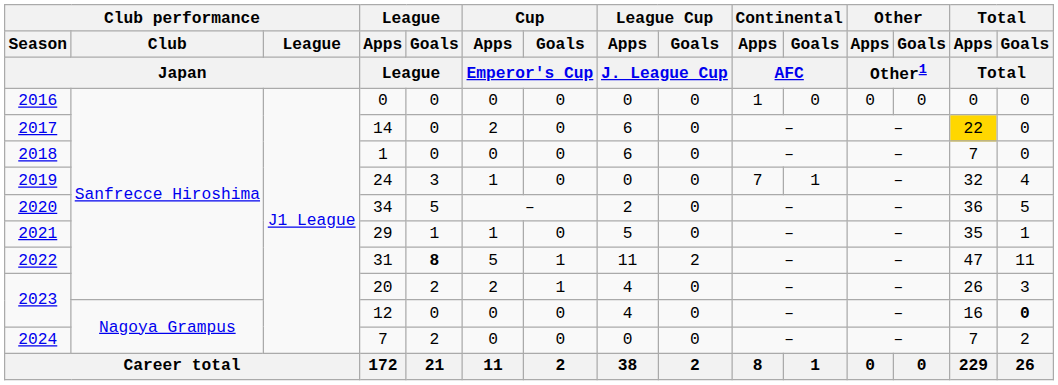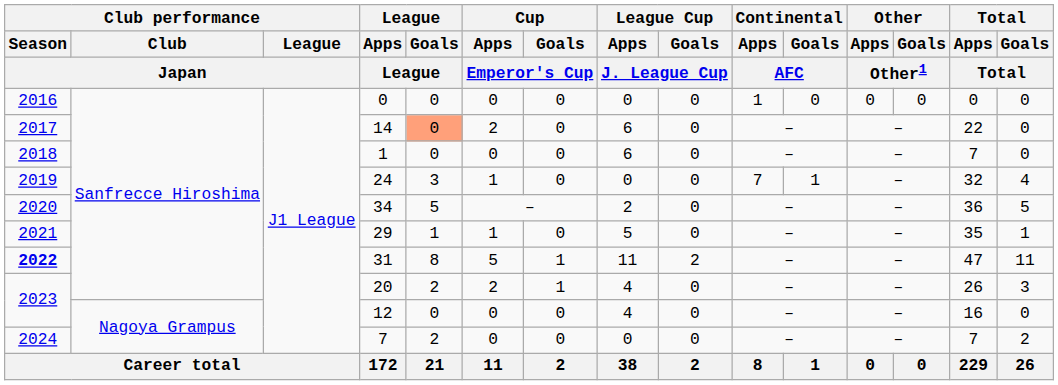(434, 128) no background -> (434, 128) lightsalmon background
(973, 128) gold background -> (973, 128) no background
(38, 260) normal -> (38, 260) bold
(434, 260) bold -> (434, 260) normal
(1025, 313) bold -> (1025, 313) normal
